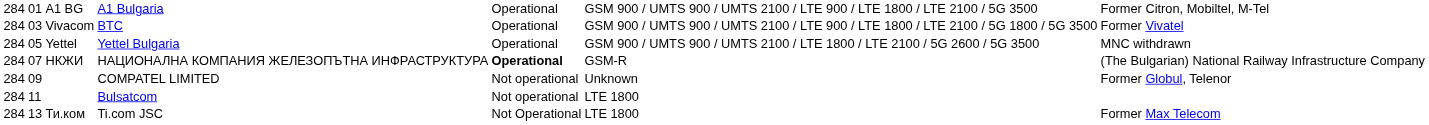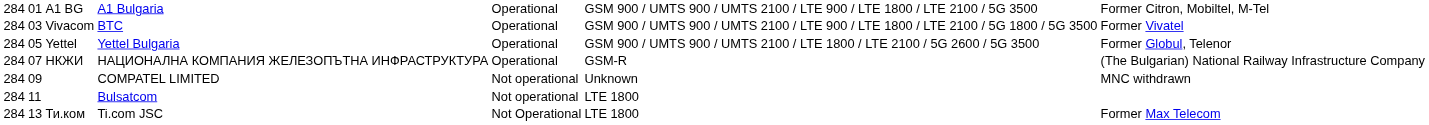(1146, 43) MNC withdrawn -> (1166, 43) Former Globul, Telenor
(527, 61) bold -> (525, 61) normal
(1166, 79) Former Globul, Telenor -> (1146, 79) MNC withdrawn
